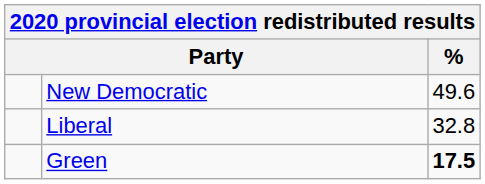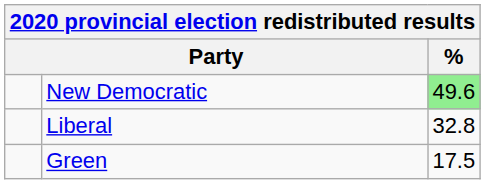(454, 91) no background -> (454, 91) lightgreen background
(454, 160) bold -> (454, 160) normal
